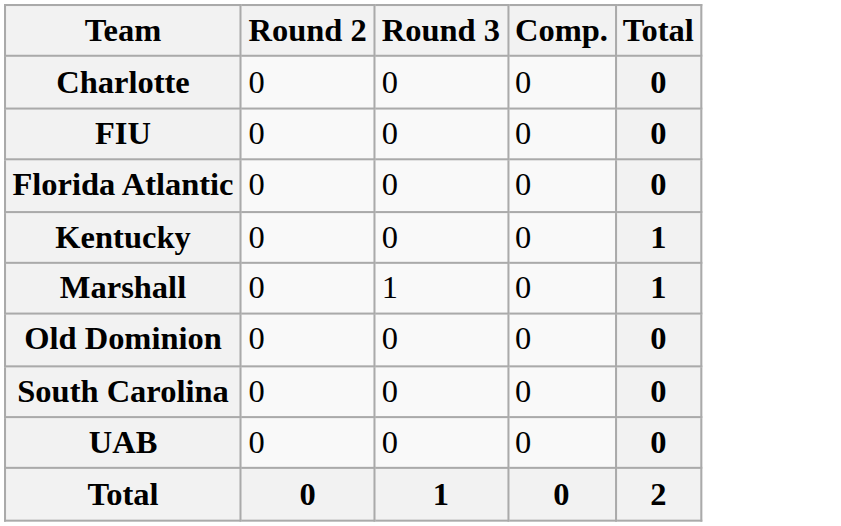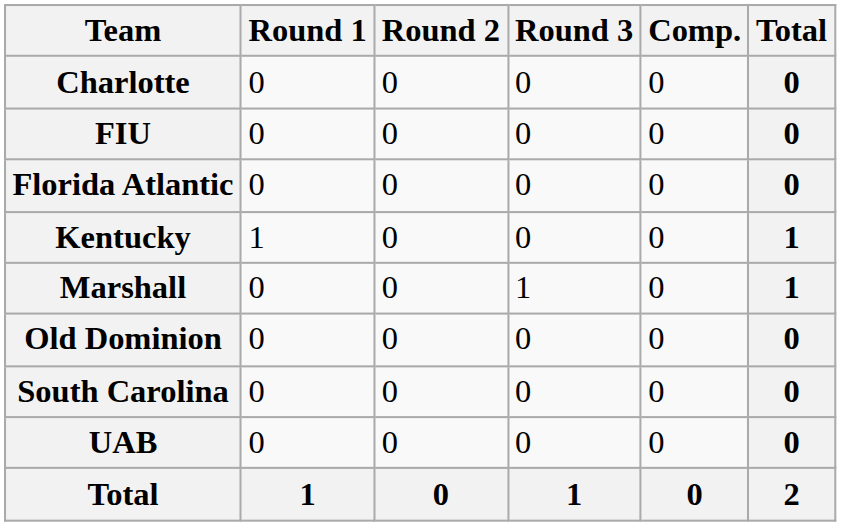+ column: (308, 30)
